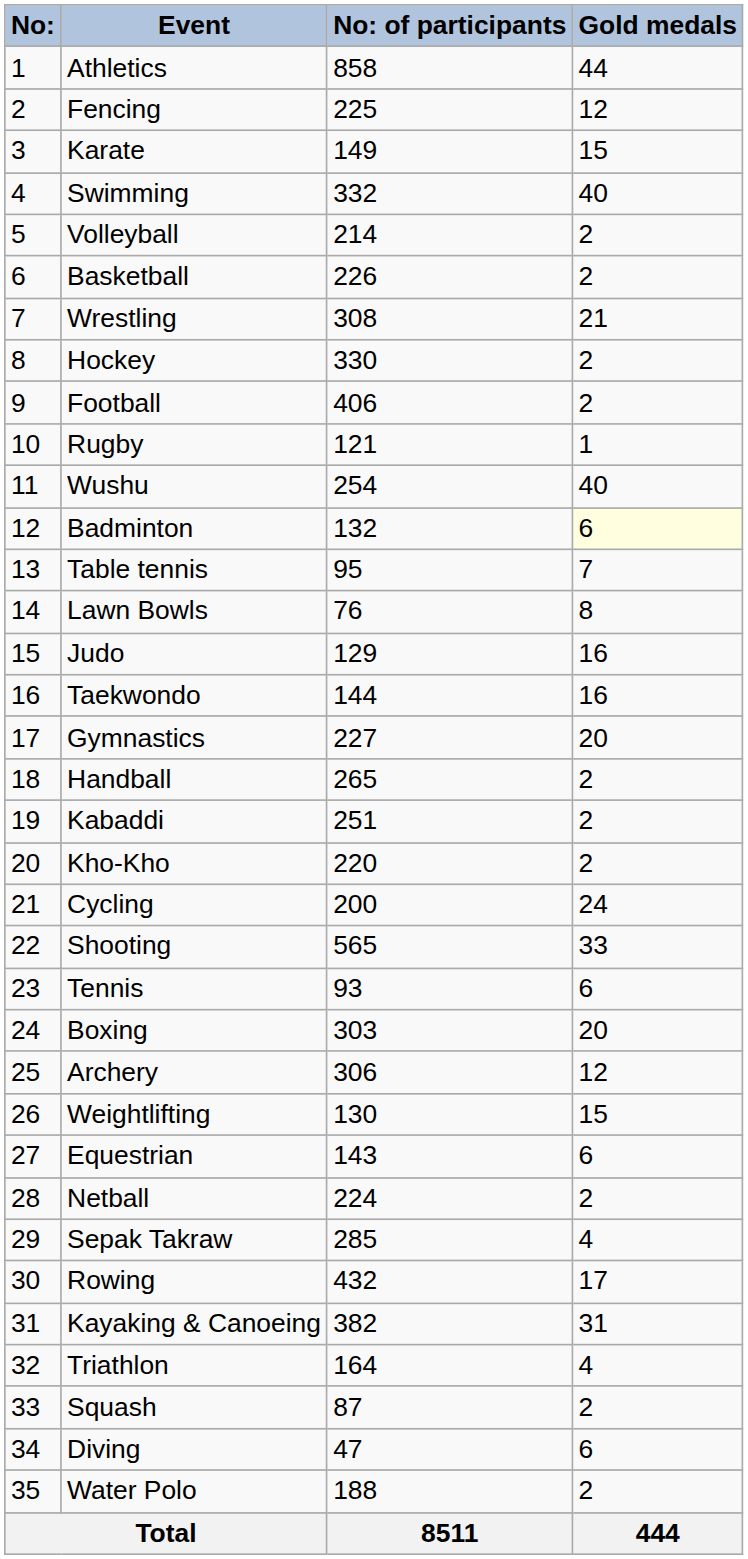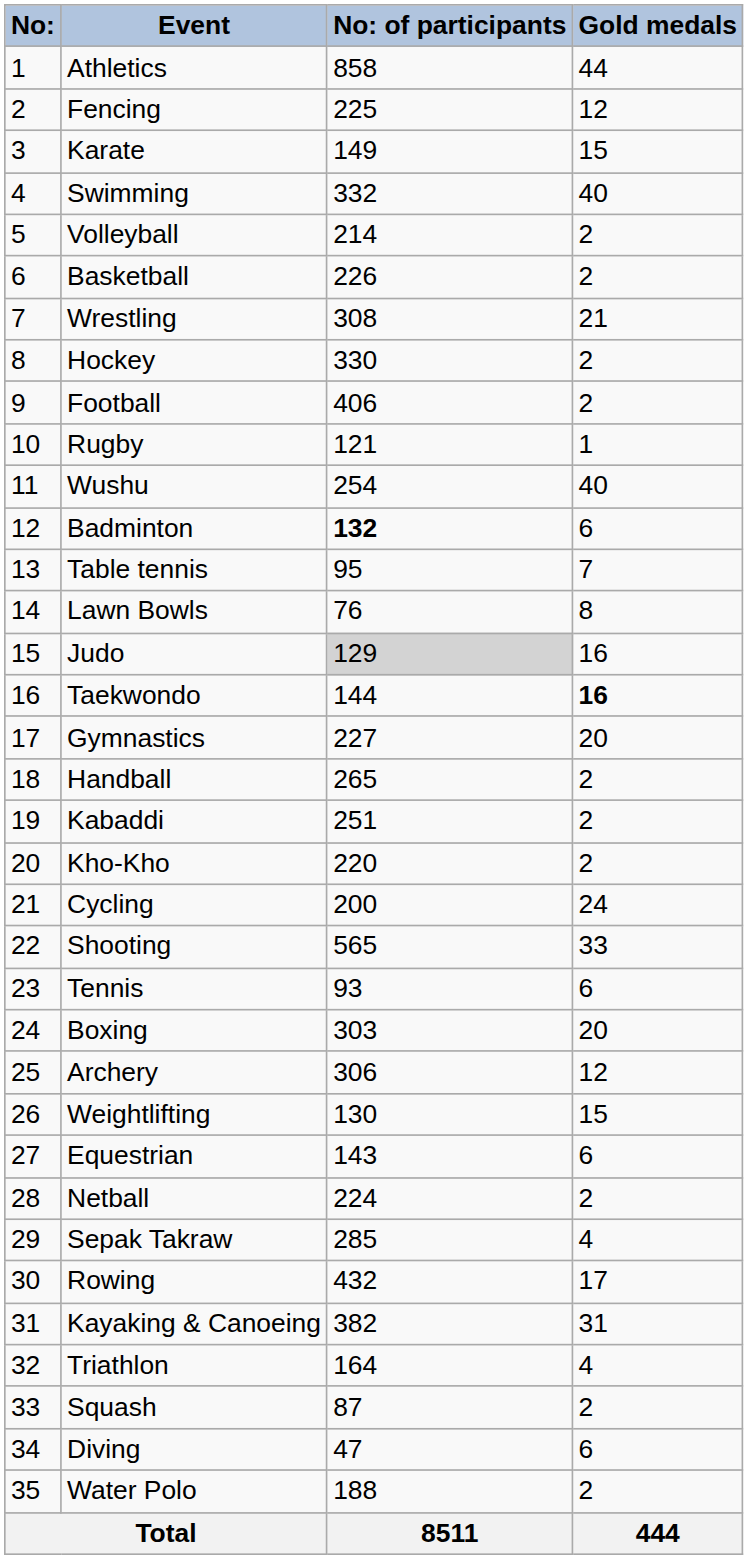(355, 527) normal -> (355, 527) bold
(586, 527) lightyellow background -> (586, 527) no background
(355, 653) no background -> (355, 653) lightgrey background
(593, 695) normal -> (593, 695) bold
